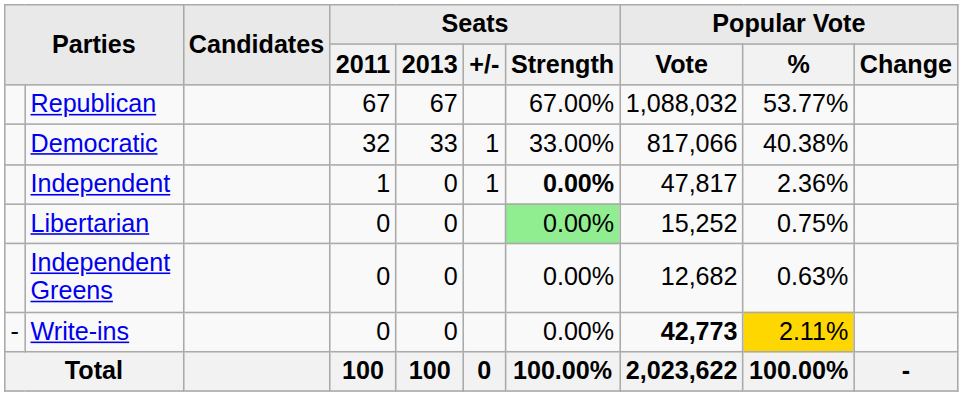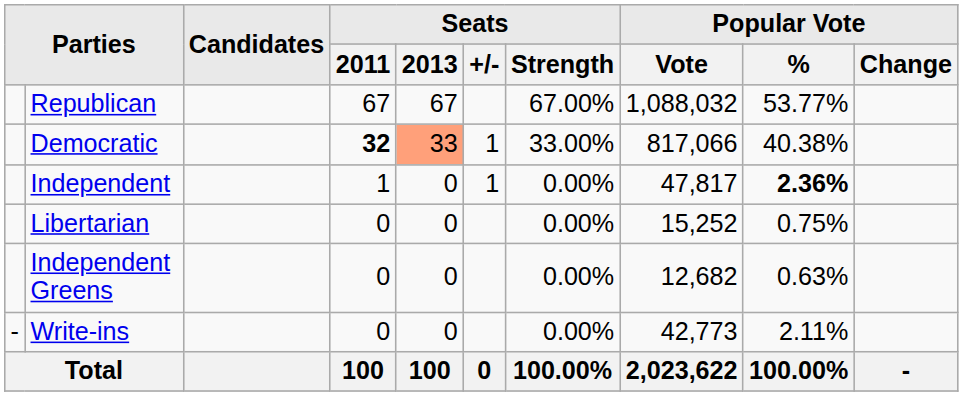(376, 143) normal -> (376, 143) bold
(444, 143) no background -> (444, 143) lightsalmon background
(579, 183) bold -> (579, 183) normal
(813, 183) normal -> (813, 183) bold
(579, 223) lightgreen background -> (579, 223) no background
(699, 331) bold -> (699, 331) normal
(814, 331) gold background -> (814, 331) no background
